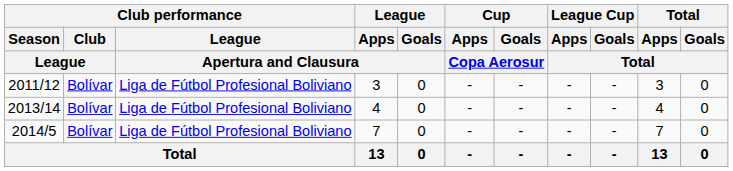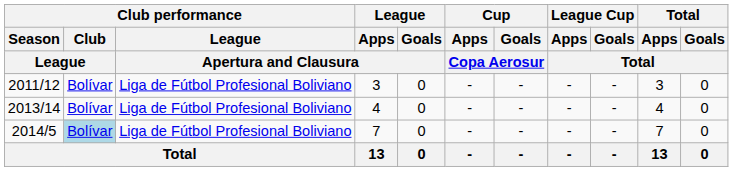(90, 131) no background -> (90, 131) lightblue background
